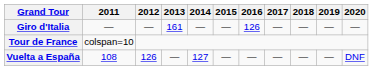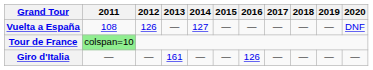rows swapped: (43, 27) <-> (43, 57)
(109, 42) no background -> (109, 42) lightgreen background
